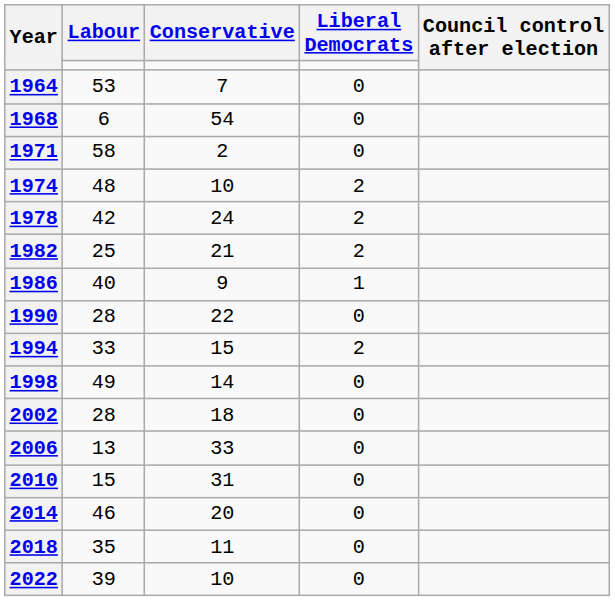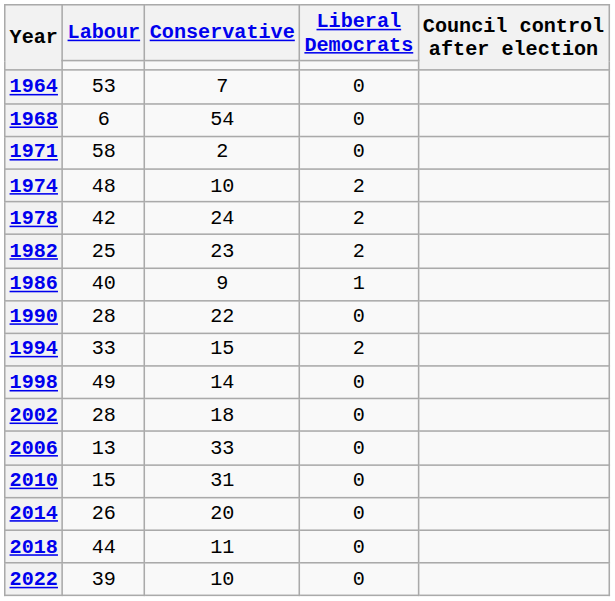(222, 251) 21 -> (222, 251) 23
(104, 514) 46 -> (104, 514) 26
(104, 547) 35 -> (104, 547) 44
